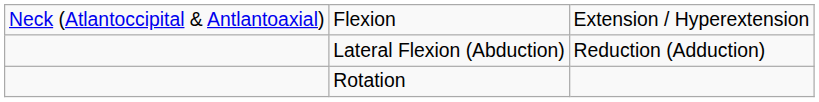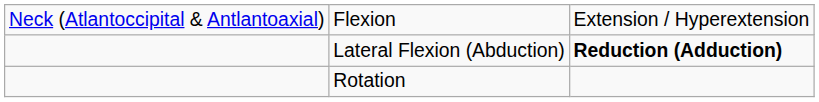(669, 50) normal -> (678, 50) bold
